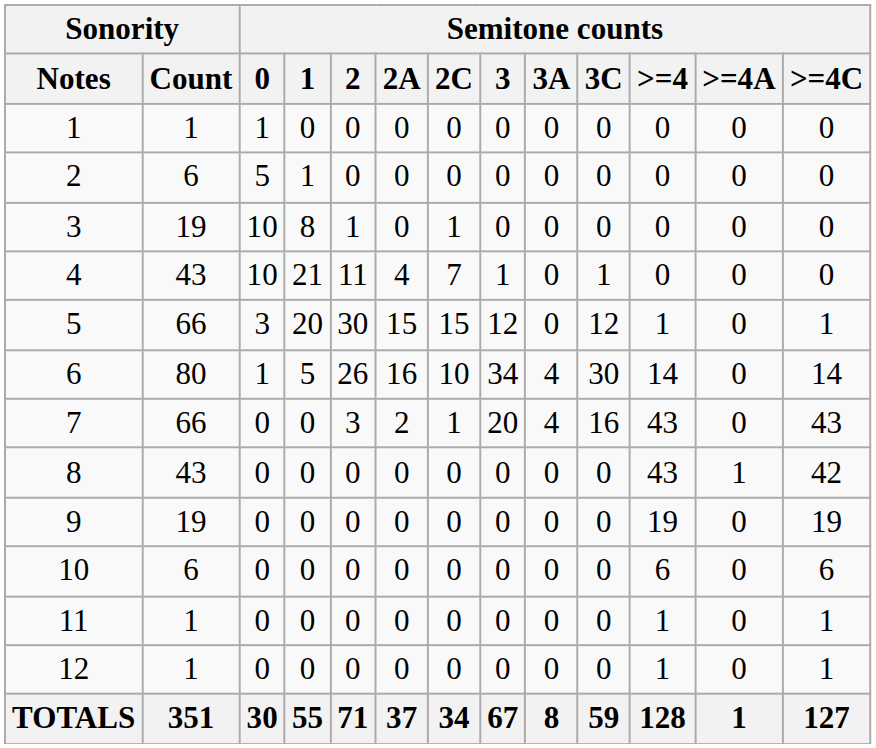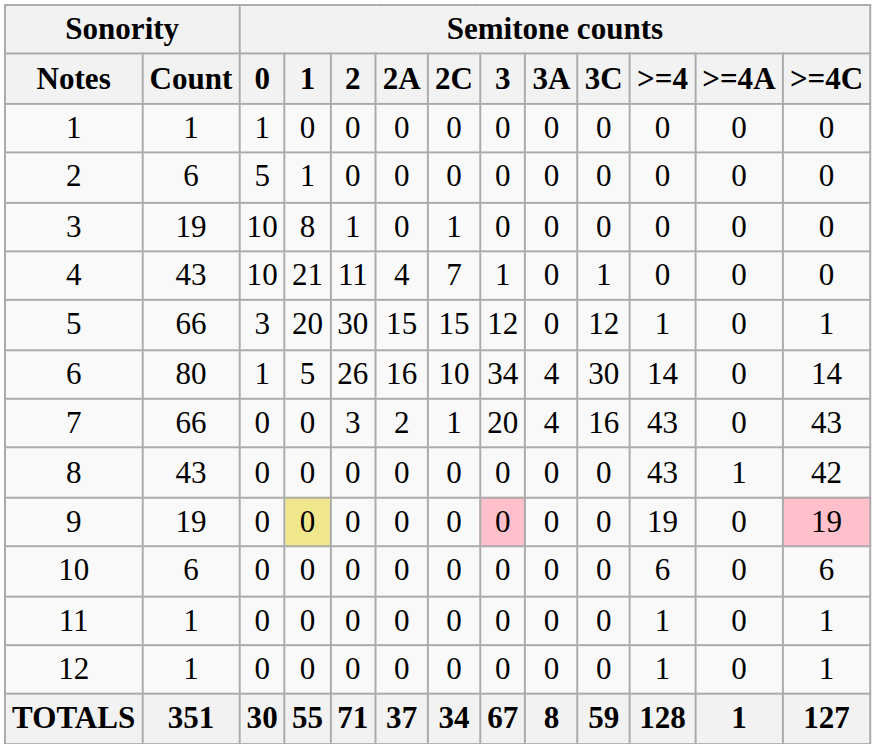(307, 521) no background -> (307, 521) khaki background
(503, 521) no background -> (503, 521) pink background
(827, 521) no background -> (827, 521) pink background
